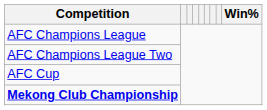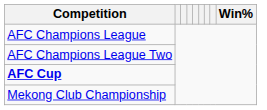(33, 74) normal -> (34, 74) bold
(93, 94) bold -> (87, 94) normal
